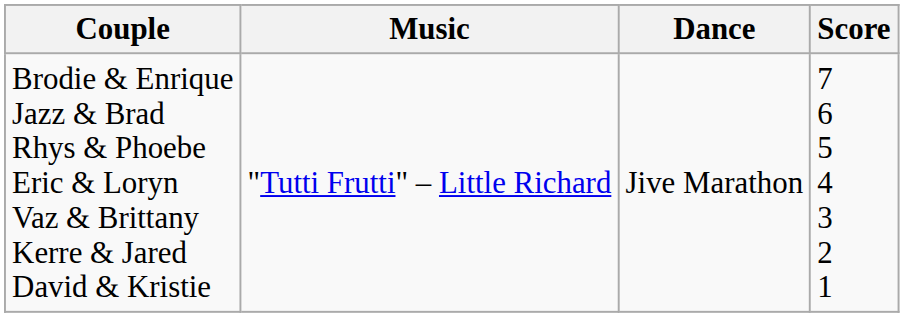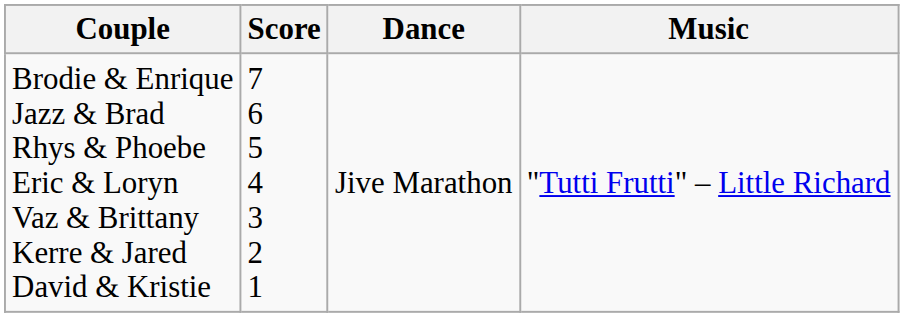columns swapped: (854, 28) <-> (429, 28)
